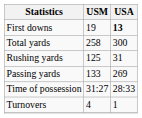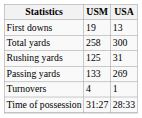(118, 27) bold -> (118, 27) normal
rows swapped: (26, 105) <-> (44, 89)
